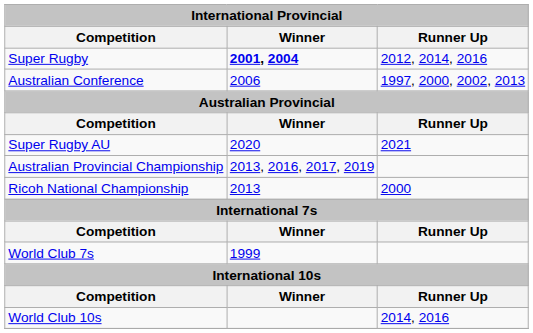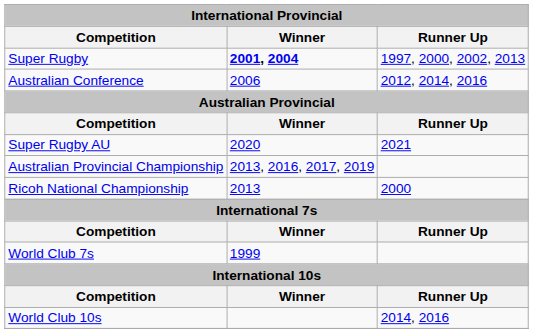(434, 59) 2012, 2014, 2016 -> (453, 59) 1997, 2000, 2002, 2013
(453, 81) 1997, 2000, 2002, 2013 -> (434, 81) 2012, 2014, 2016
